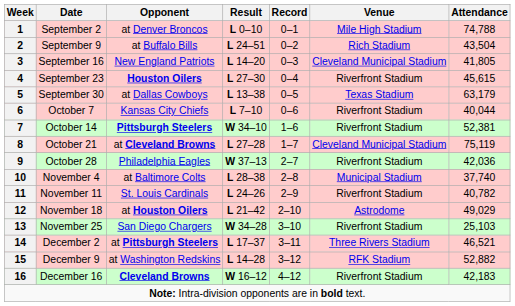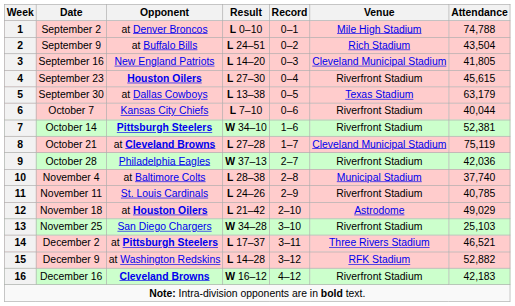(479, 194) 40,782 -> (479, 194) 40,785
